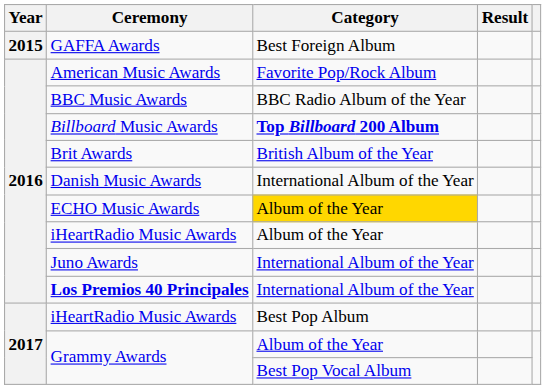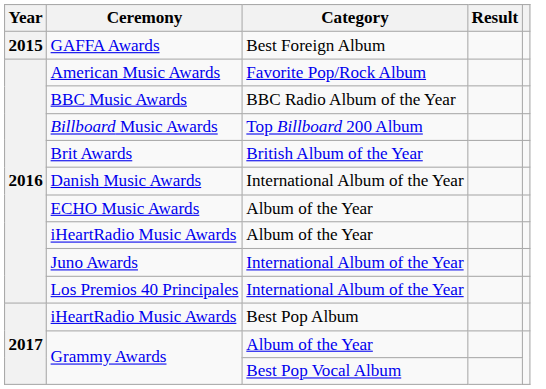(348, 126) bold -> (335, 126) normal
(320, 208) gold background -> (310, 208) no background
(150, 289) bold -> (145, 289) normal
